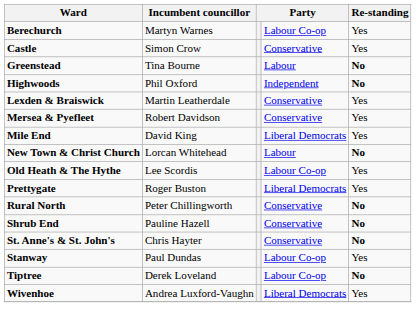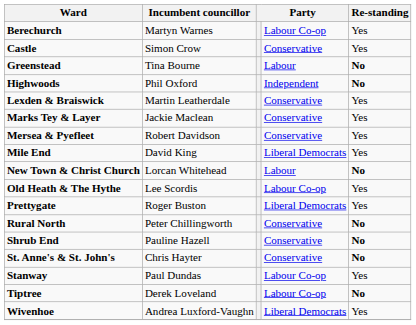+ row: (54, 118)
